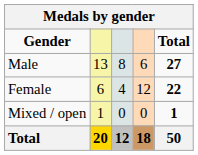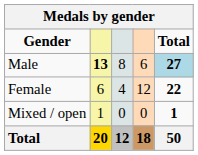(100, 65) normal -> (100, 65) bold
(174, 65) no background -> (174, 65) lightblue background
